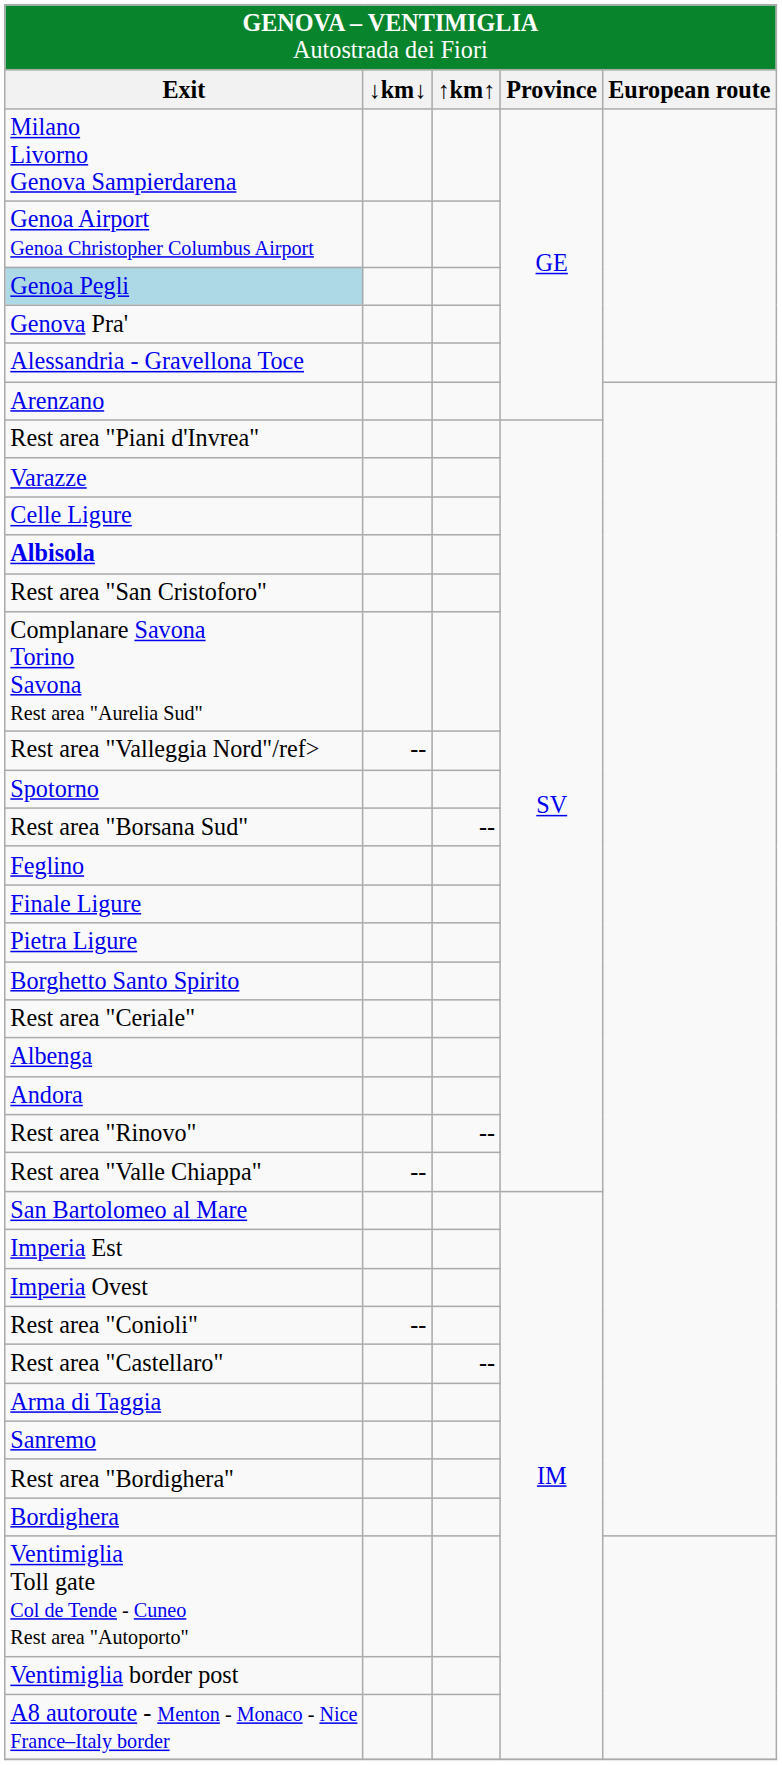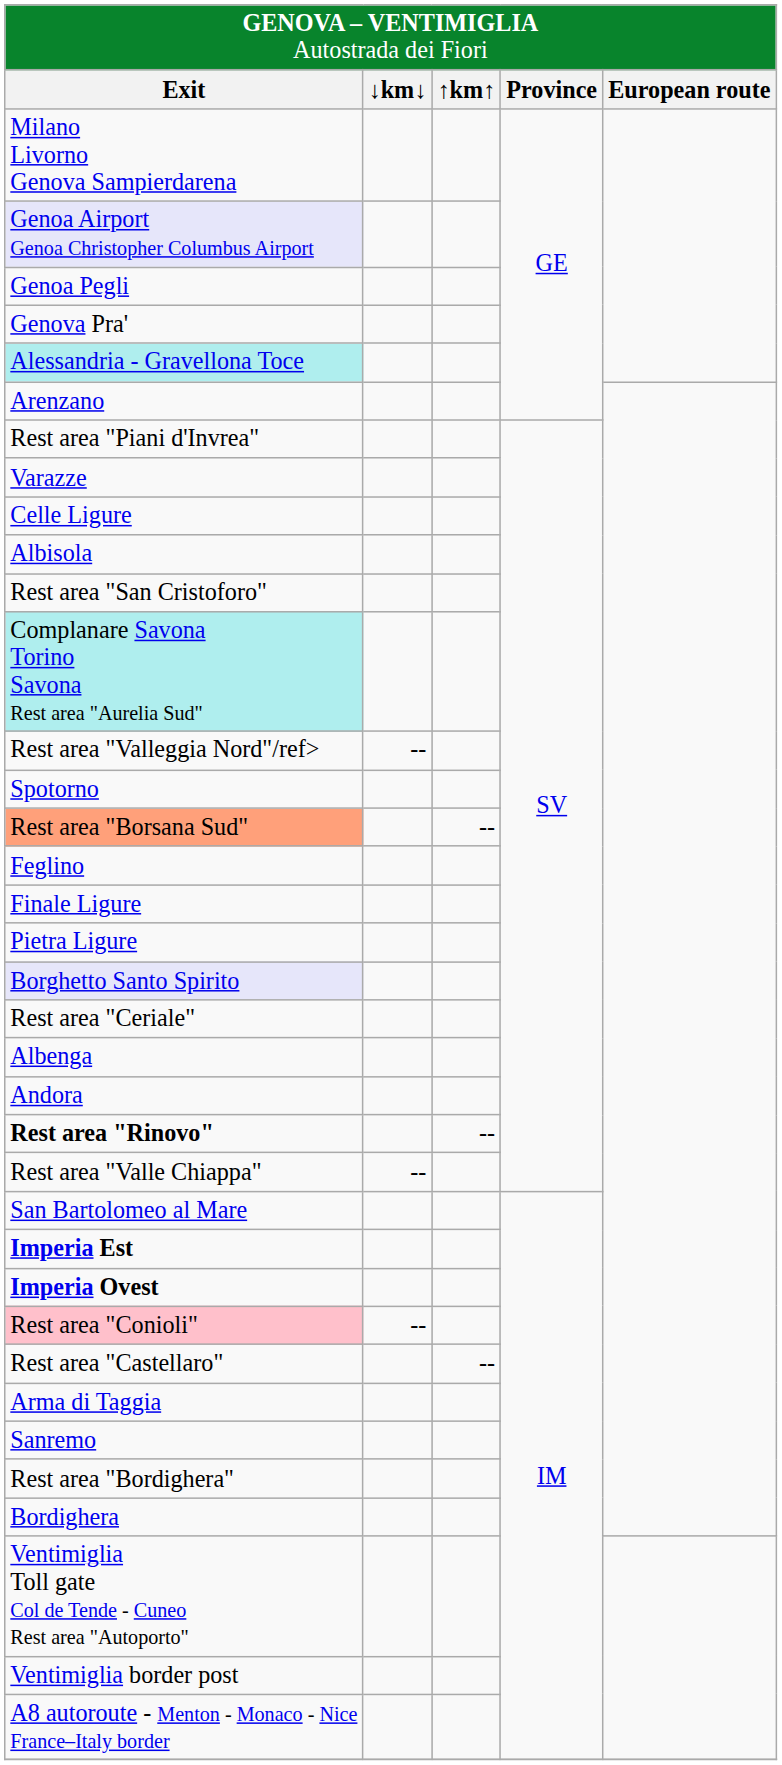(162, 233) no background -> (162, 233) lavender background
(70, 285) lightblue background -> (70, 285) no background
(157, 362) no background -> (157, 362) paleturquoise background
(53, 553) bold -> (51, 553) normal
(108, 671) no background -> (108, 671) paleturquoise background
(129, 826) no background -> (129, 826) lightsalmon background
(125, 980) no background -> (125, 980) lavender background
(103, 1133) normal -> (112, 1133) bold
(66, 1248) normal -> (72, 1248) bold
(79, 1286) normal -> (84, 1286) bold
(104, 1325) no background -> (104, 1325) pink background
